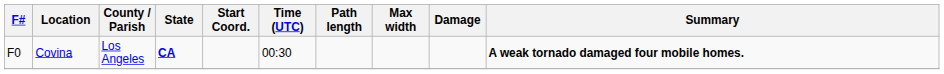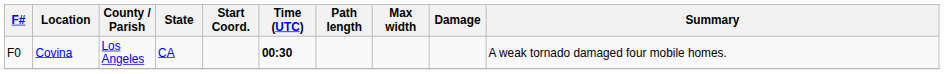(167, 52) bold -> (166, 52) normal
(277, 52) normal -> (277, 52) bold
(616, 52) bold -> (608, 52) normal
